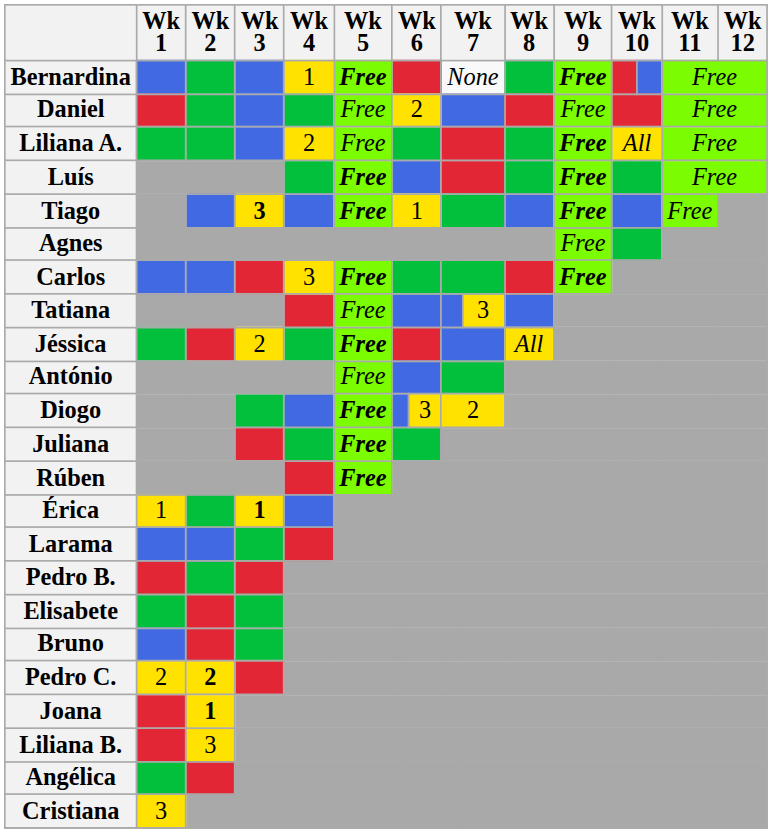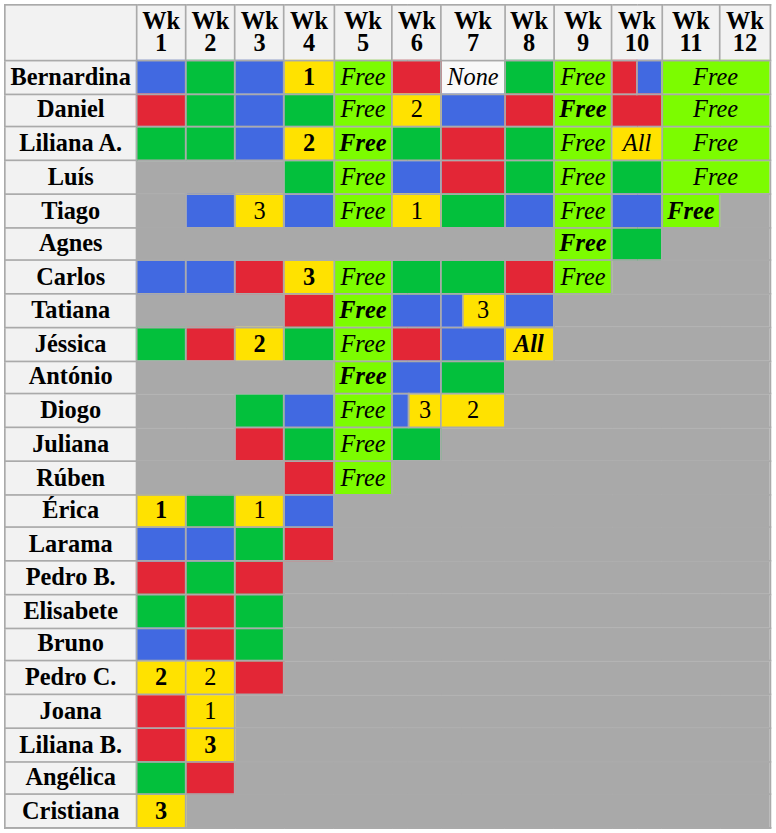(309, 76) normal -> (309, 76) bold
(363, 76) bold -> (363, 76) normal
(583, 76) bold -> (583, 76) normal
(583, 110) normal -> (583, 110) bold
(309, 143) normal -> (309, 143) bold
(363, 143) normal -> (363, 143) bold
(583, 143) bold -> (583, 143) normal
(363, 177) bold -> (363, 177) normal
(583, 177) bold -> (583, 177) normal
(260, 210) bold -> (260, 210) normal
(363, 210) bold -> (363, 210) normal
(583, 210) bold -> (583, 210) normal
(690, 210) normal -> (691, 210) bold
(583, 243) normal -> (583, 243) bold
(309, 277) normal -> (309, 277) bold
(363, 277) bold -> (363, 277) normal
(583, 277) bold -> (583, 277) normal
(363, 310) normal -> (363, 310) bold
(260, 343) normal -> (260, 343) bold
(363, 343) bold -> (363, 343) normal
(529, 343) normal -> (529, 343) bold
(363, 377) normal -> (363, 377) bold
(363, 410) bold -> (363, 410) normal
(363, 444) bold -> (363, 444) normal
(363, 477) bold -> (363, 477) normal
(161, 510) normal -> (161, 510) bold
(260, 510) bold -> (260, 510) normal
(161, 677) normal -> (161, 677) bold
(210, 677) bold -> (210, 677) normal
(210, 711) bold -> (210, 711) normal
(210, 744) normal -> (210, 744) bold
(161, 811) normal -> (161, 811) bold
